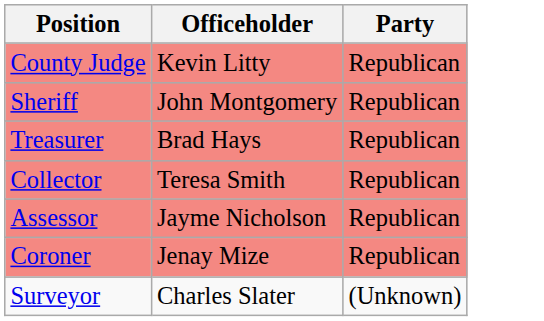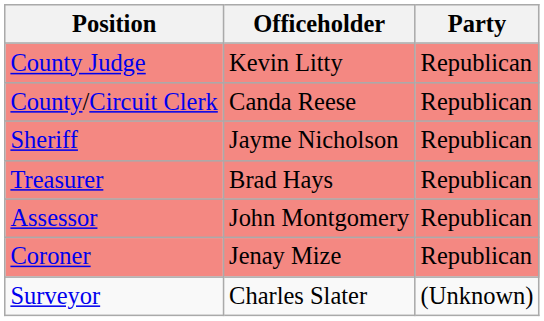+ row: (114, 101)
(247, 101) John Montgomery -> (314, 140) Jayme Nicholson
- row: (56, 179)
(242, 218) Jayme Nicholson -> (319, 218) John Montgomery
